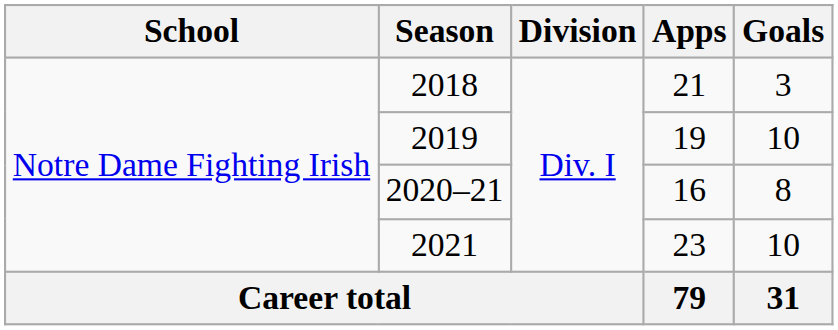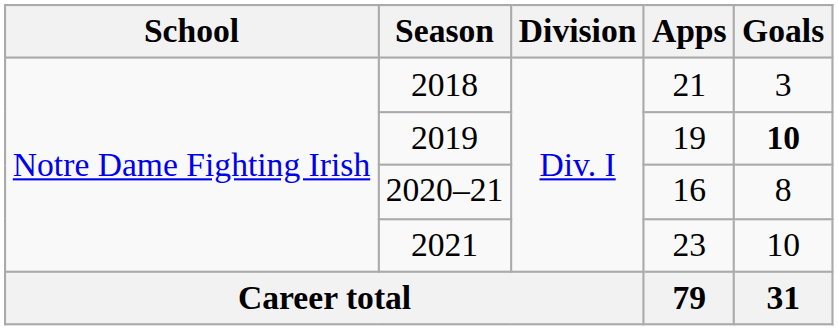(783, 137) normal -> (783, 137) bold
